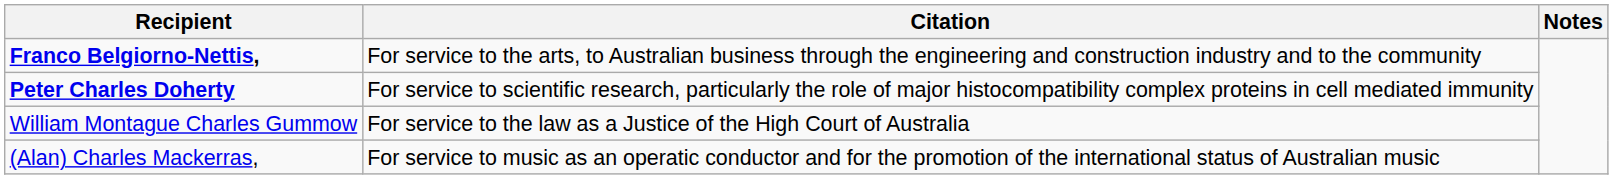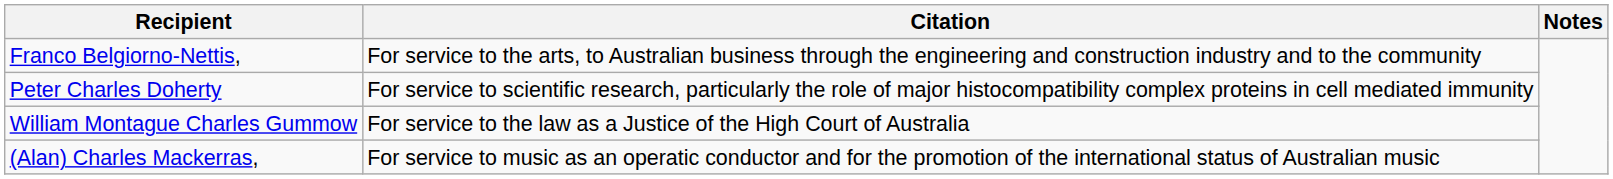(135, 56) bold -> (125, 56) normal
(122, 90) bold -> (116, 90) normal
